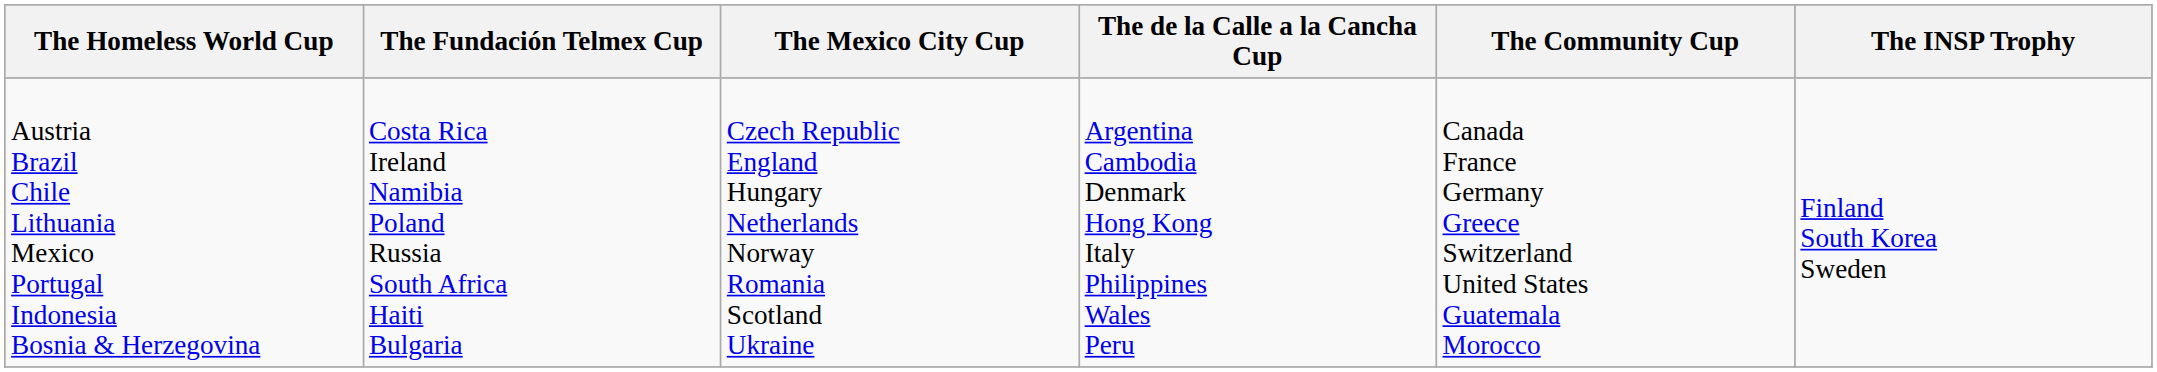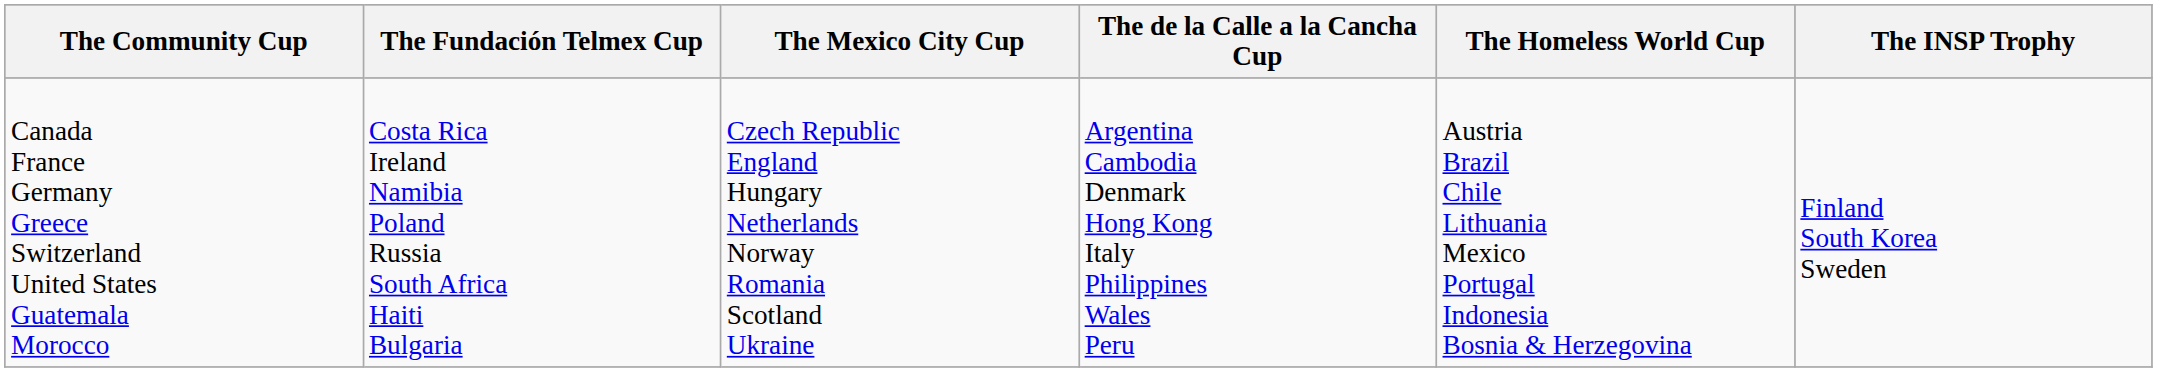columns swapped: (184, 41) <-> (1615, 41)
